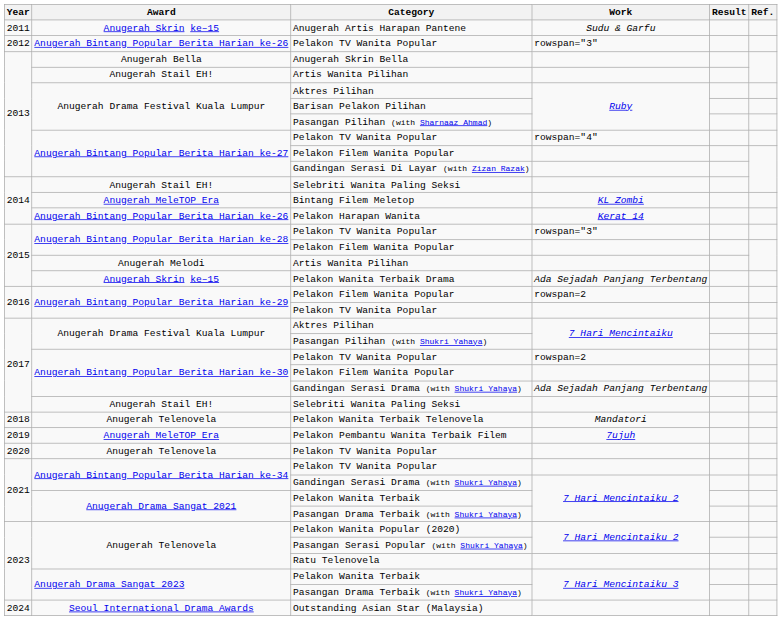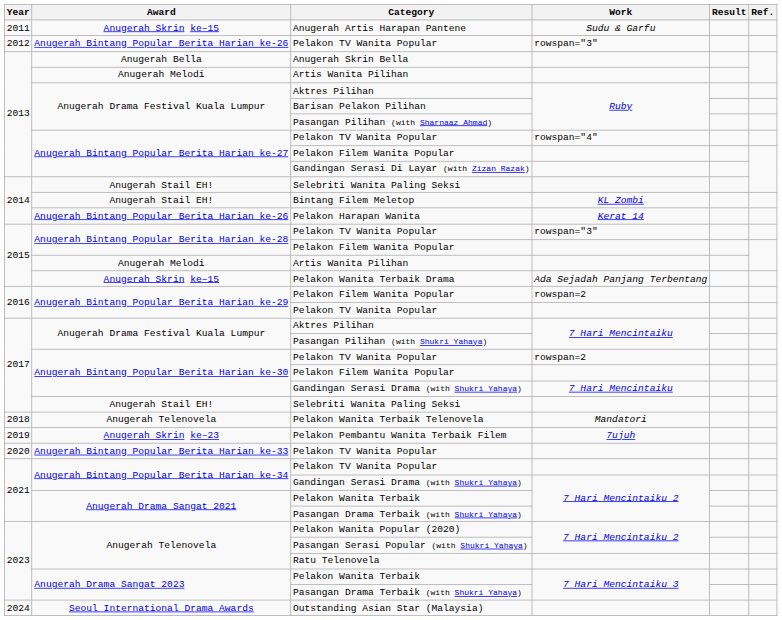(161, 75) Anugerah Stail EH! -> (161, 75) Anugerah Melodi
(161, 200) Anugerah MeleTOP Era -> (161, 200) Anugerah Stail EH!
(621, 388) Ada Sejadah Panjang Terbentang -> (621, 388) 7 Hari Mencintaiku
(161, 436) Anugerah MeleTOP Era -> (161, 436) Anugerah Skrin ke–23
(161, 451) Anugerah Telenovela -> (161, 451) Anugerah Bintang Popular Berita Harian ke-33
